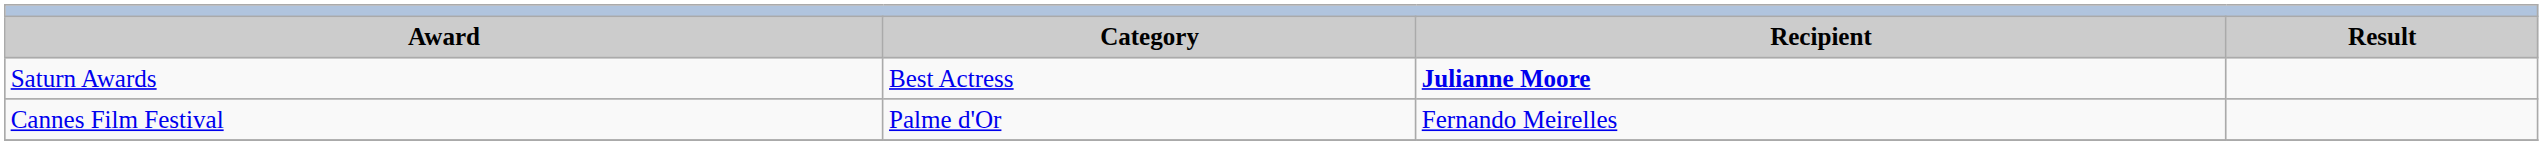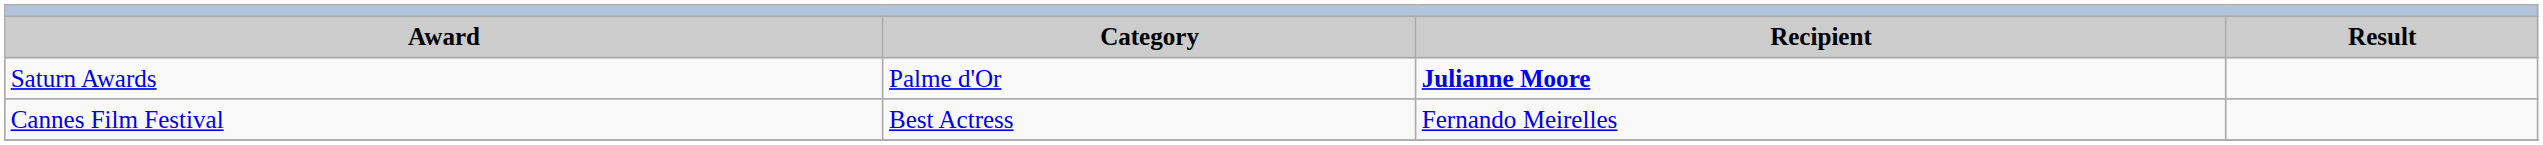(951, 78) Best Actress -> (945, 78) Palme d'Or
(945, 119) Palme d'Or -> (951, 119) Best Actress
